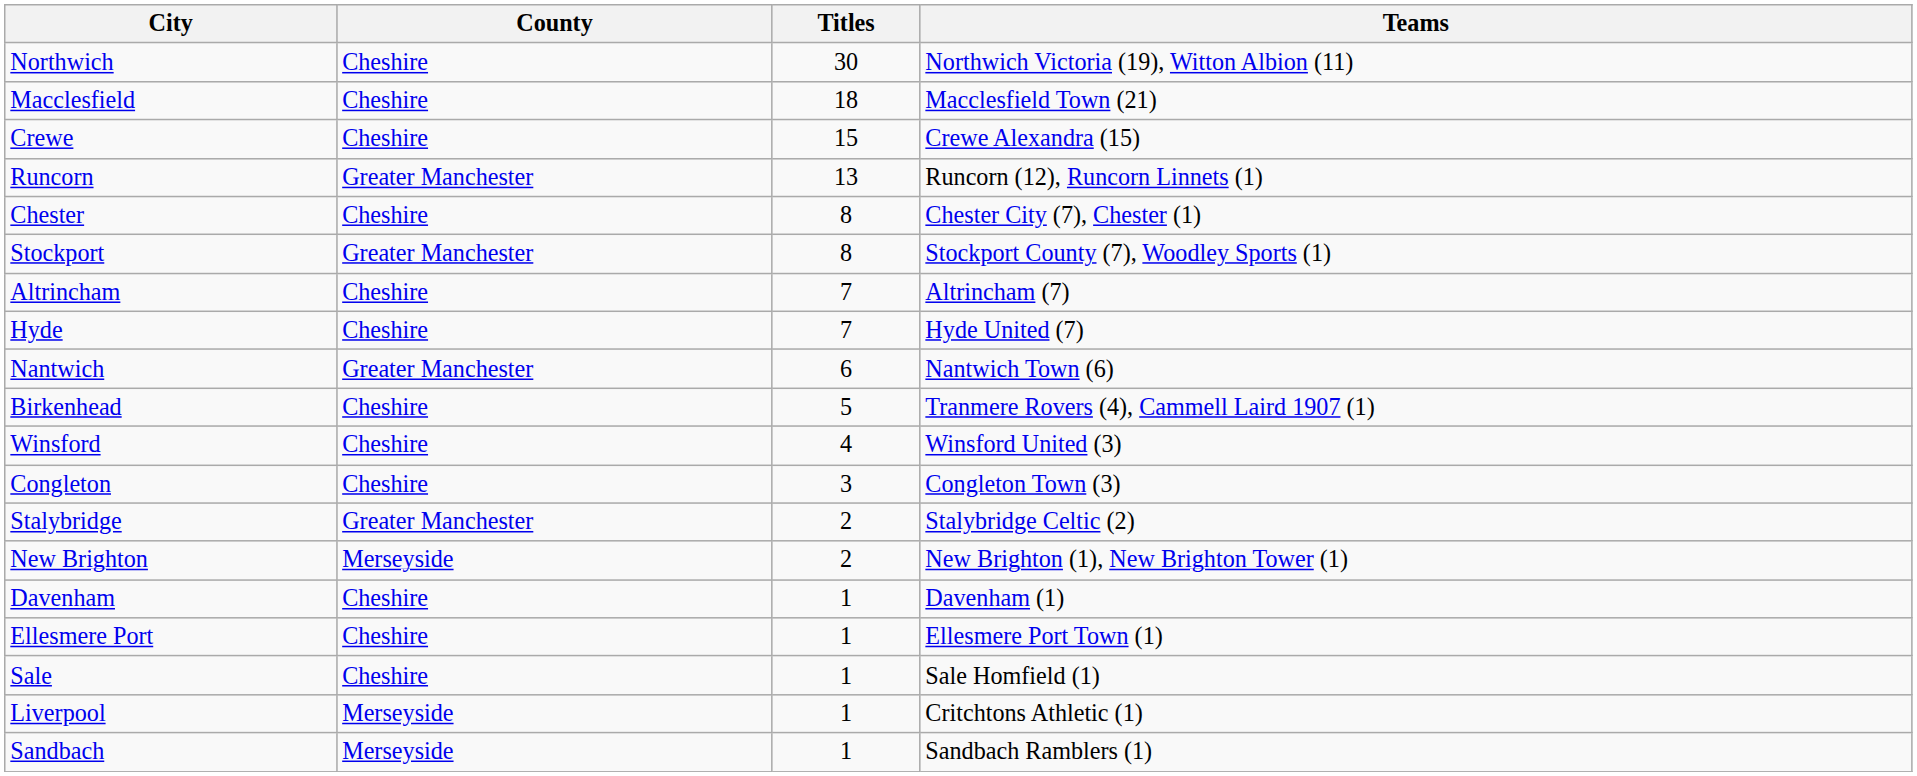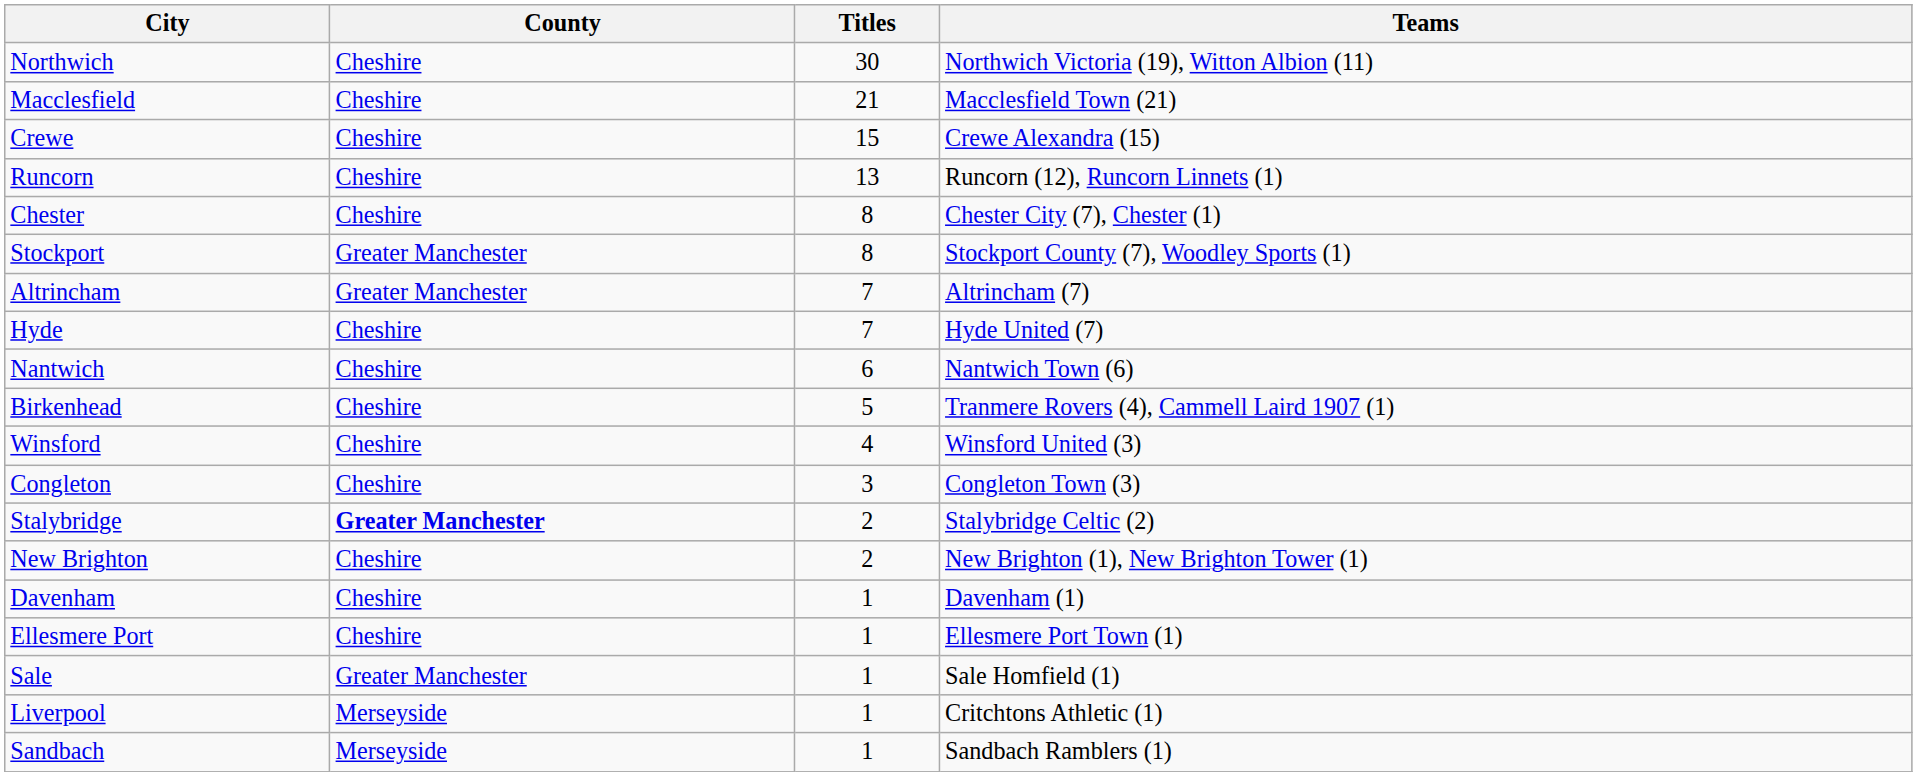(846, 100) 18 -> (867, 100) 21
(438, 176) Greater Manchester -> (379, 176) Cheshire
(385, 291) Cheshire -> (431, 291) Greater Manchester
(438, 368) Greater Manchester -> (379, 368) Cheshire
(438, 521) normal -> (440, 521) bold
(398, 560) Merseyside -> (379, 560) Cheshire
(385, 675) Cheshire -> (431, 675) Greater Manchester
